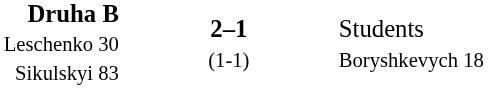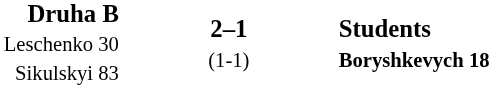(411, 43) normal -> (414, 43) bold
